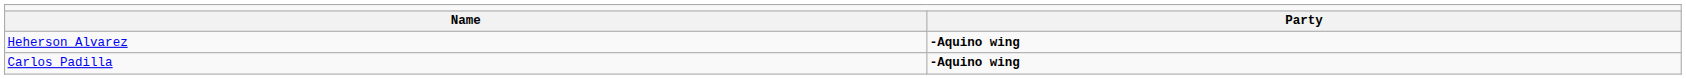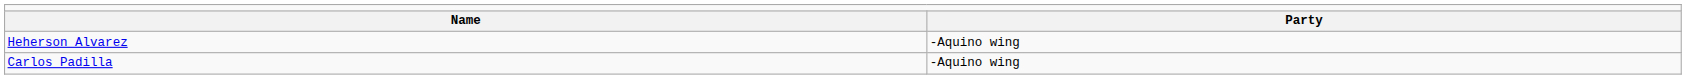(975, 42) bold -> (975, 42) normal
(975, 63) bold -> (975, 63) normal
